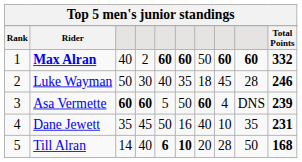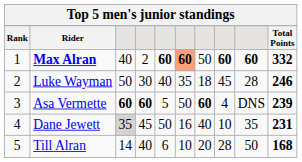(185, 60) no background -> (185, 60) lightsalmon background
(125, 124) no background -> (125, 124) lightgrey background
(165, 146) bold -> (165, 146) normal
(185, 146) bold -> (185, 146) normal
